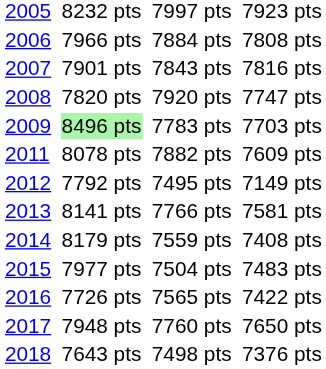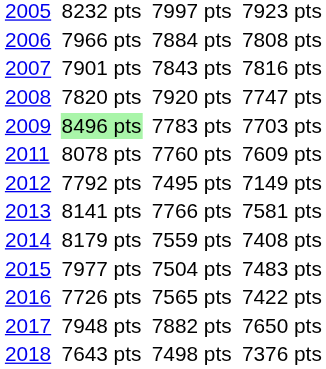(192, 154) 7882 pts -> (192, 154) 7760 pts
(192, 326) 7760 pts -> (192, 326) 7882 pts
